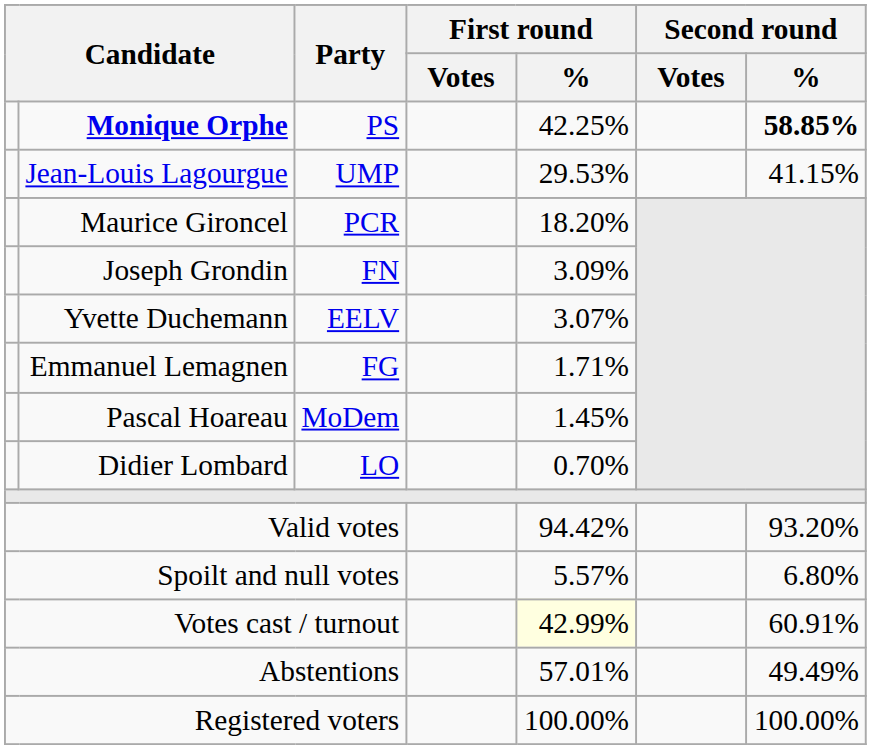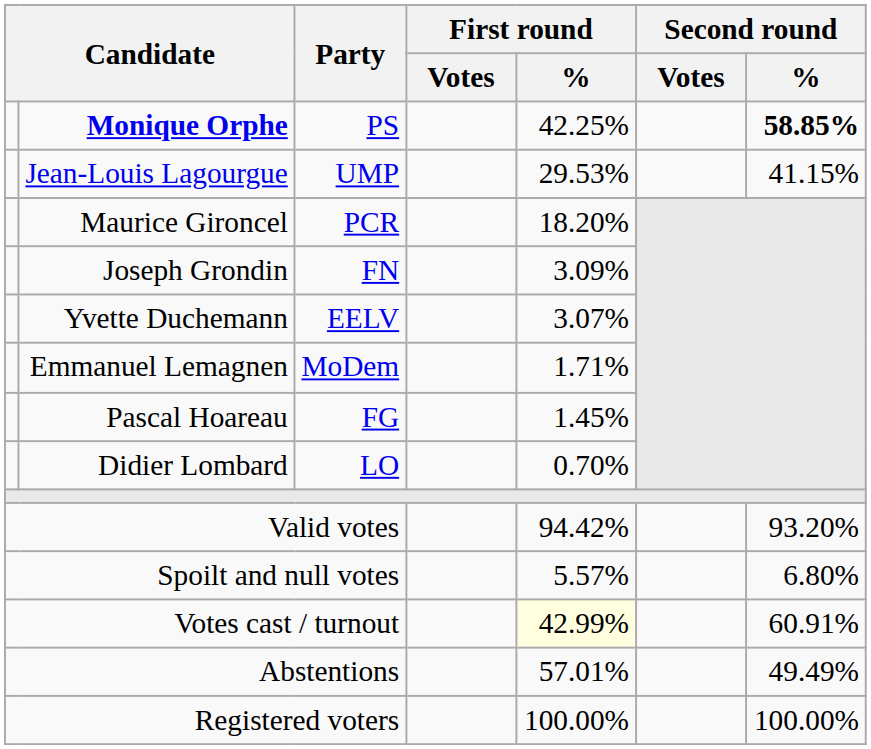(380, 367) FG -> (350, 367) MoDem
(350, 415) MoDem -> (380, 415) FG
